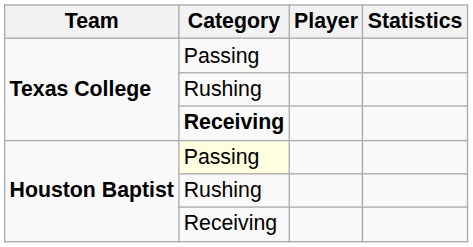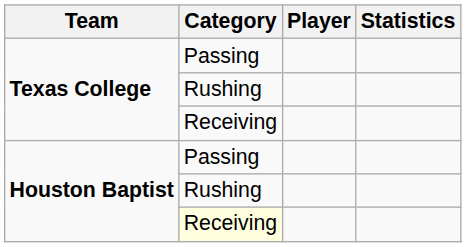(234, 122) bold -> (230, 122) normal
(222, 156) lightyellow background -> (222, 156) no background
(230, 224) no background -> (230, 224) lightyellow background
